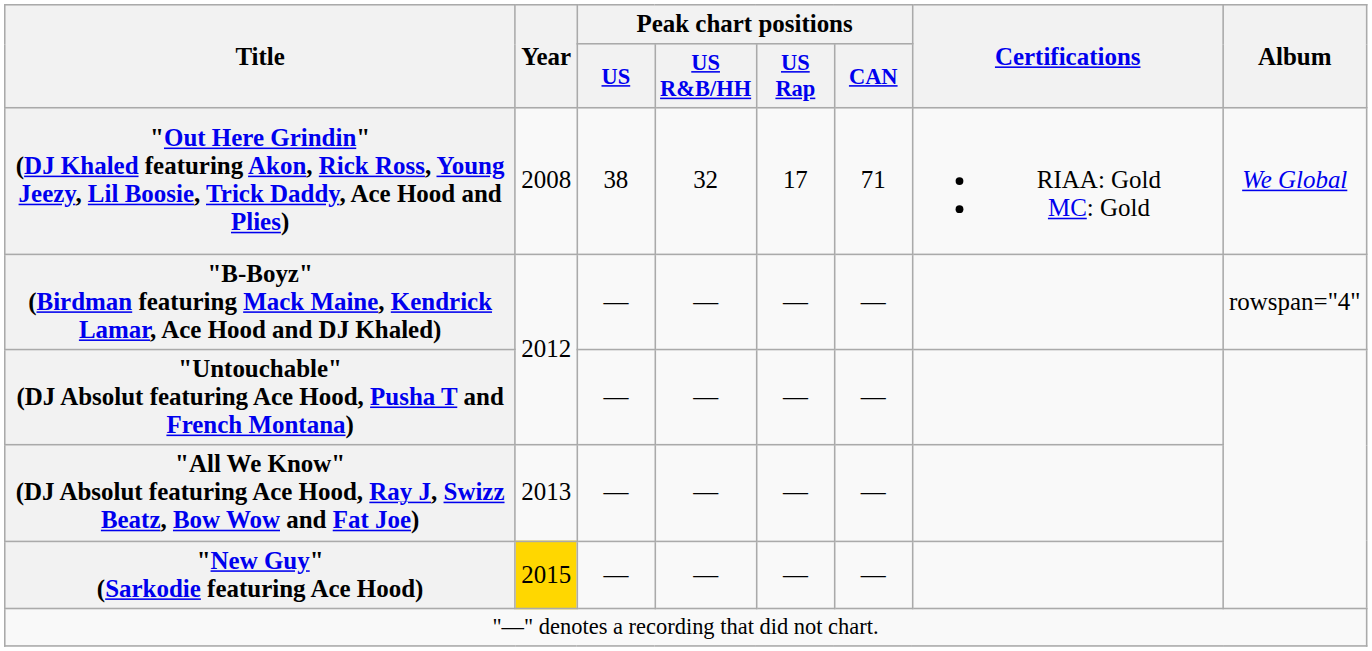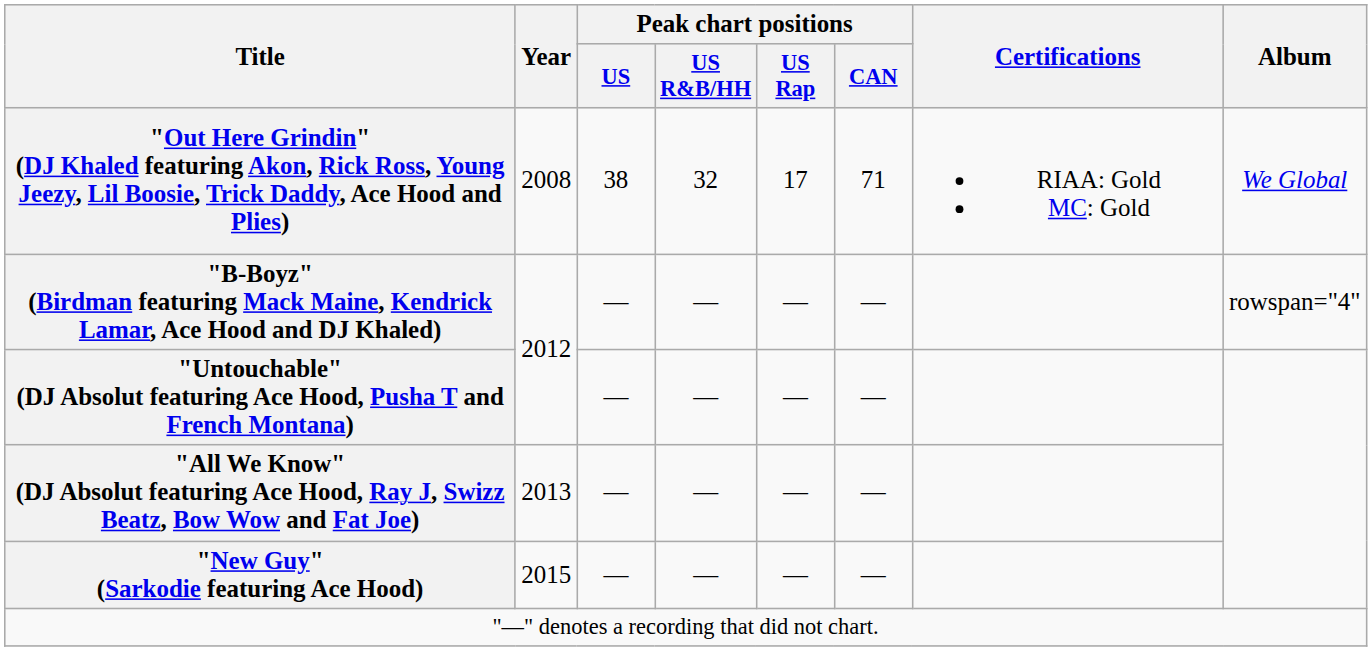(546, 574) gold background -> (546, 574) no background
